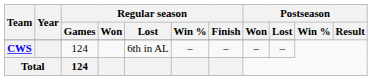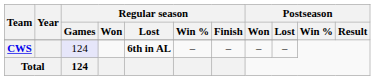(80, 49) no background -> (80, 49) lavender background
(148, 49) normal -> (149, 49) bold
